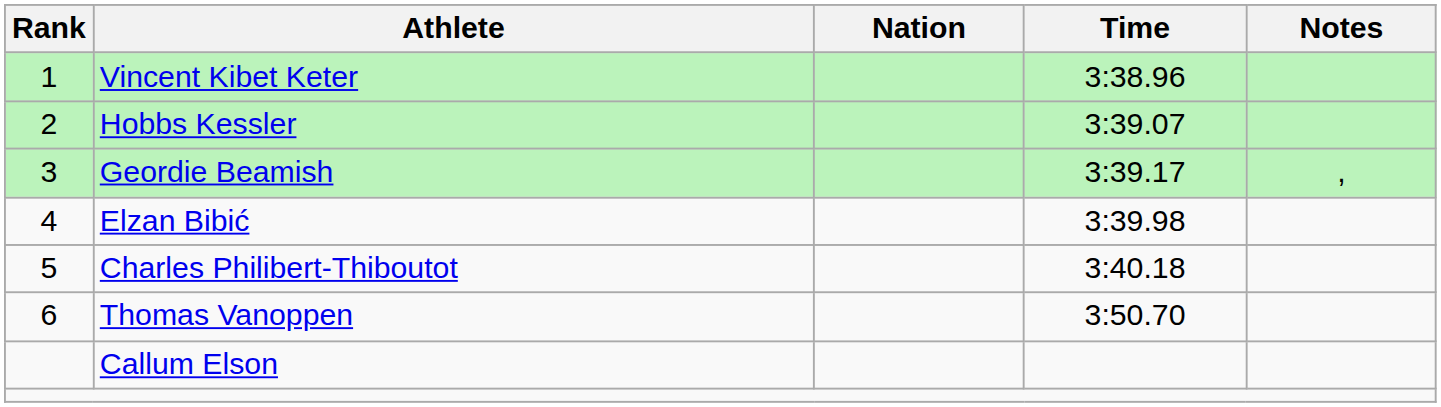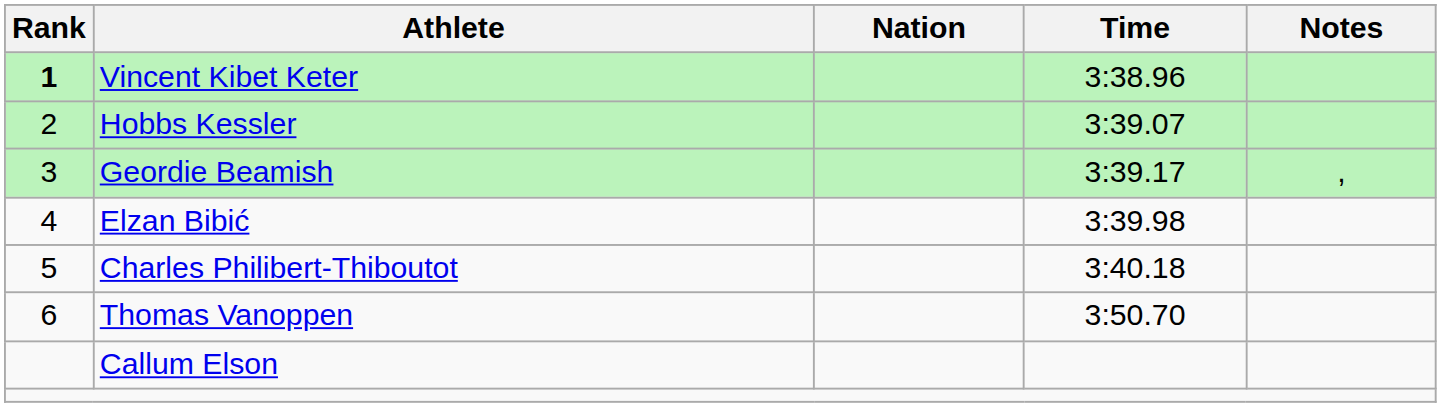(49, 76) normal -> (49, 76) bold
